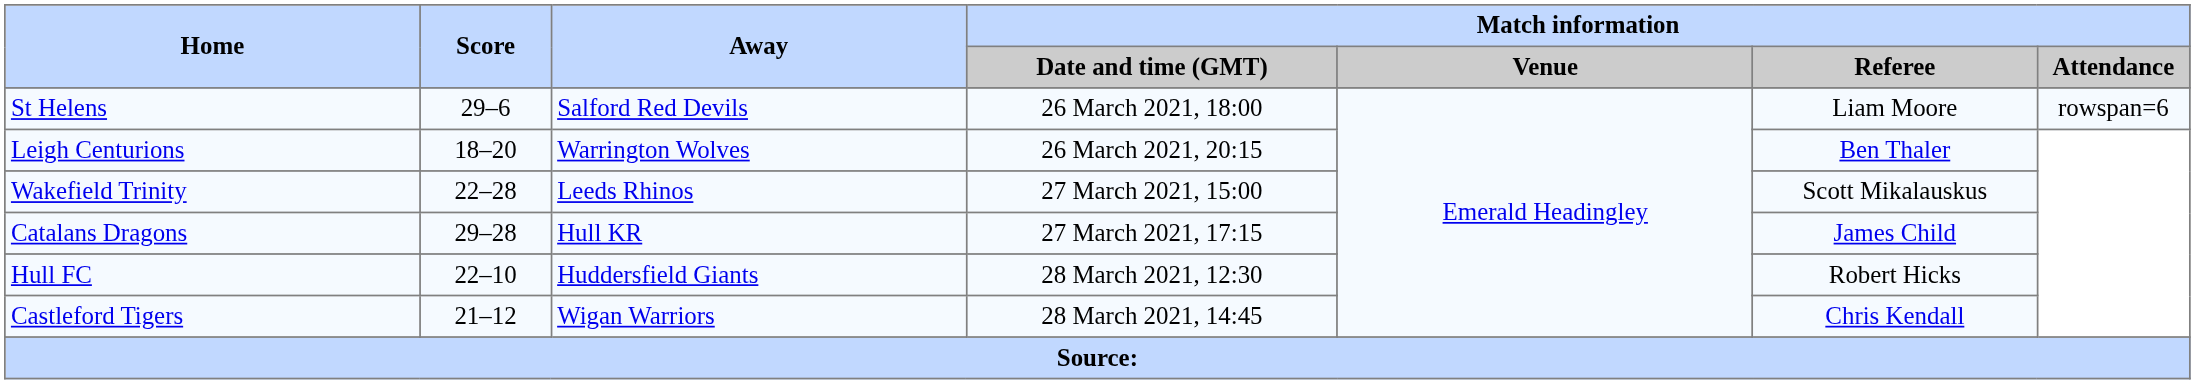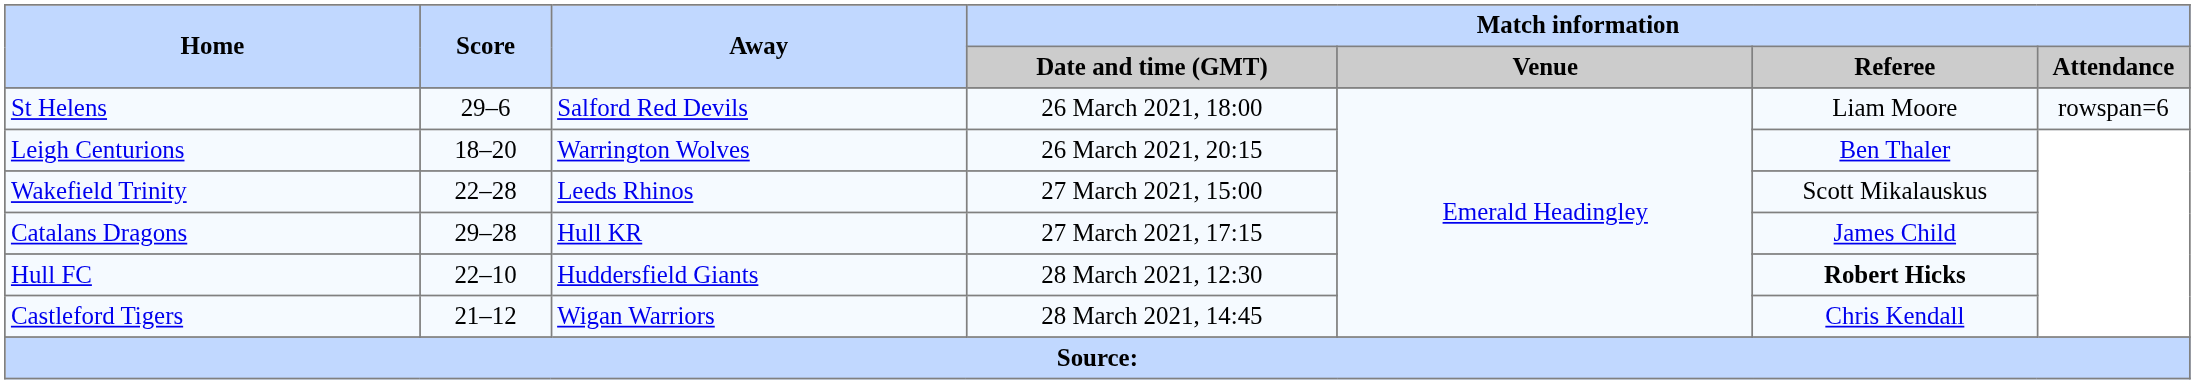(1895, 274) normal -> (1895, 274) bold
